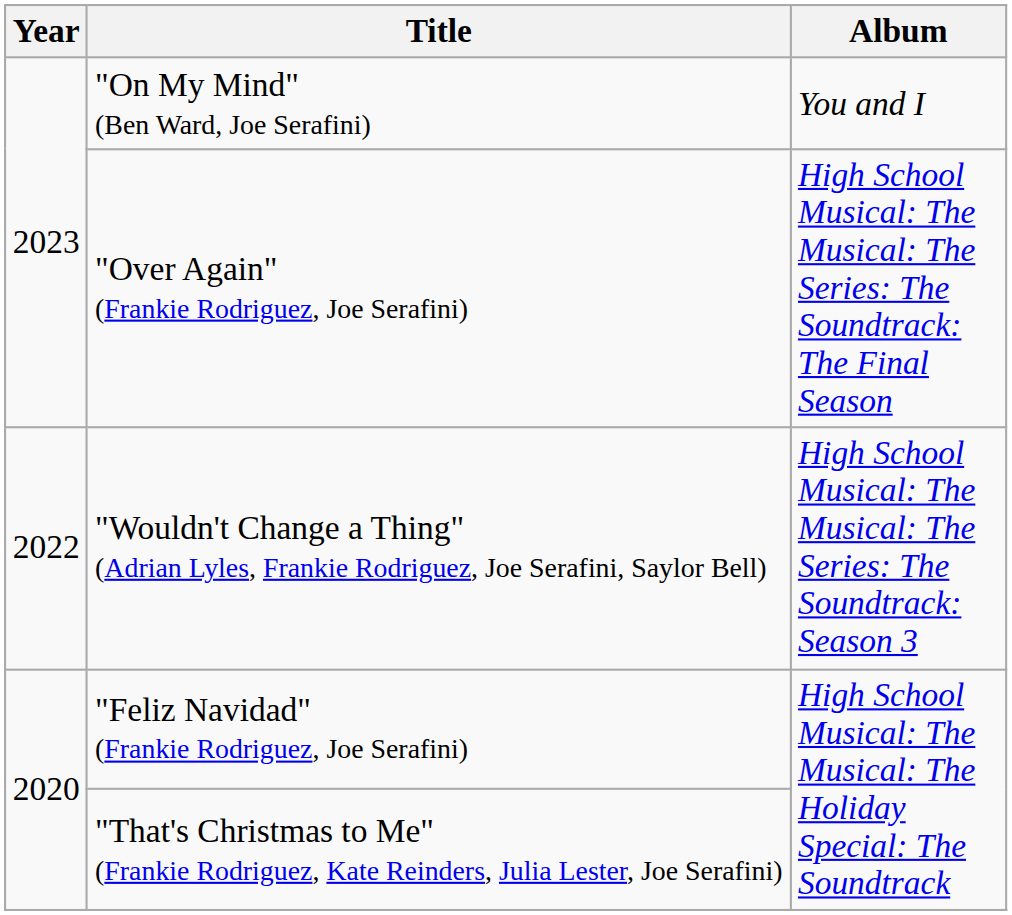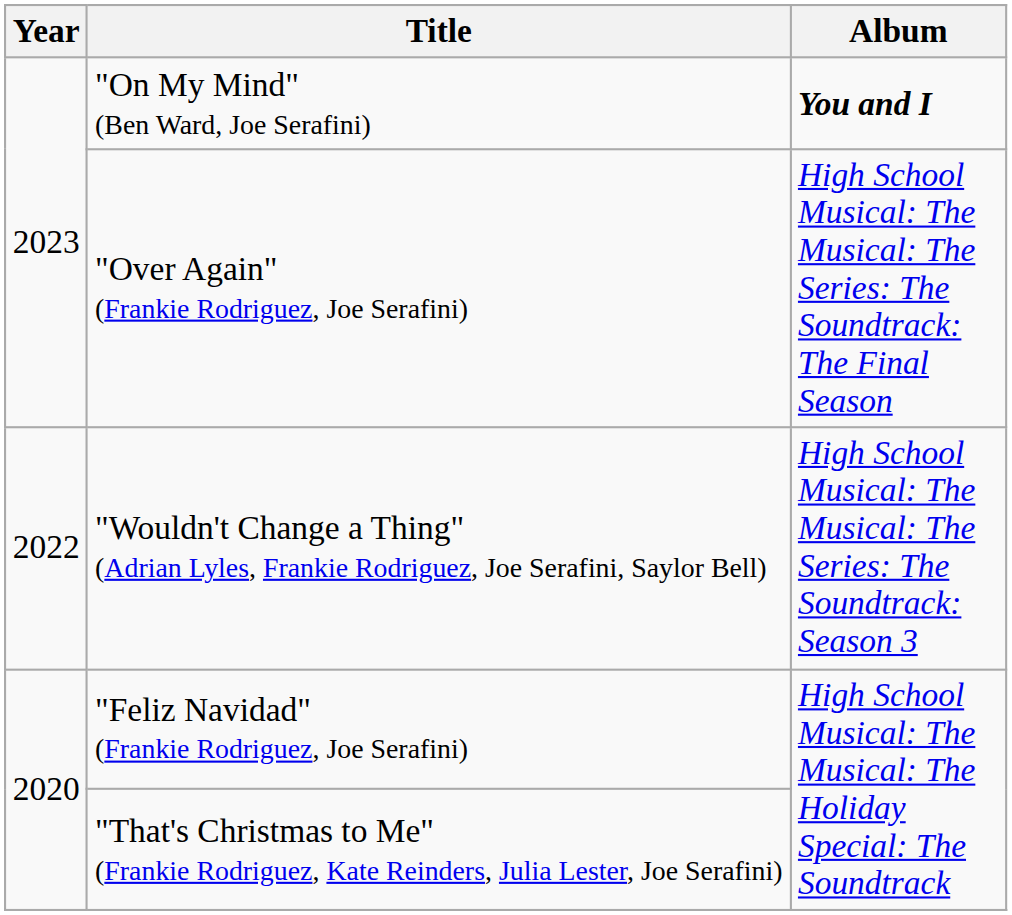(861, 102) normal -> (865, 102) bold
